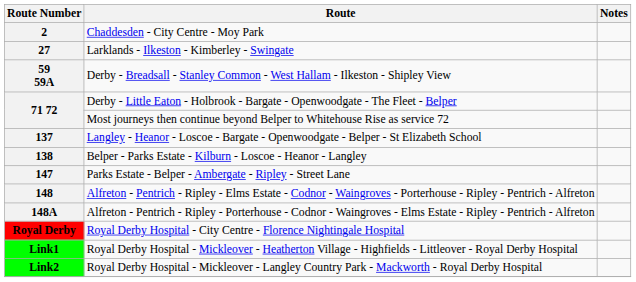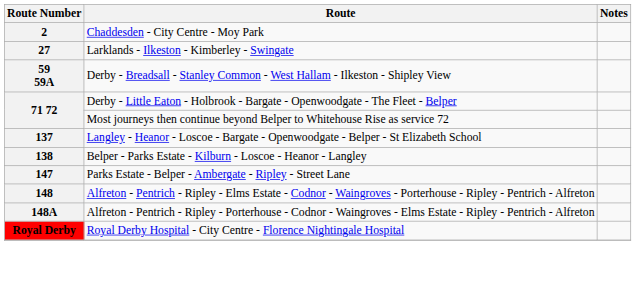- row: (44, 249)
- row: (44, 267)
